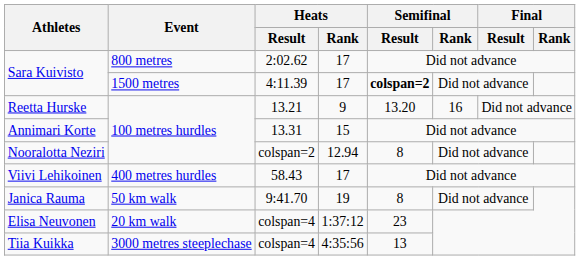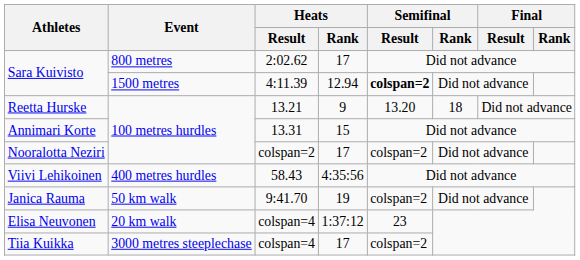(343, 84) 17 -> (343, 84) 12.94
(455, 107) 16 -> (455, 107) 18
(343, 153) 12.94 -> (343, 153) 17
(400, 153) 8 -> (399, 153) colspan=2
(343, 175) 17 -> (343, 175) 4:35:56
(400, 198) 8 -> (399, 198) colspan=2
(343, 244) 4:35:56 -> (343, 244) 17
(400, 244) 13 -> (399, 244) colspan=2
